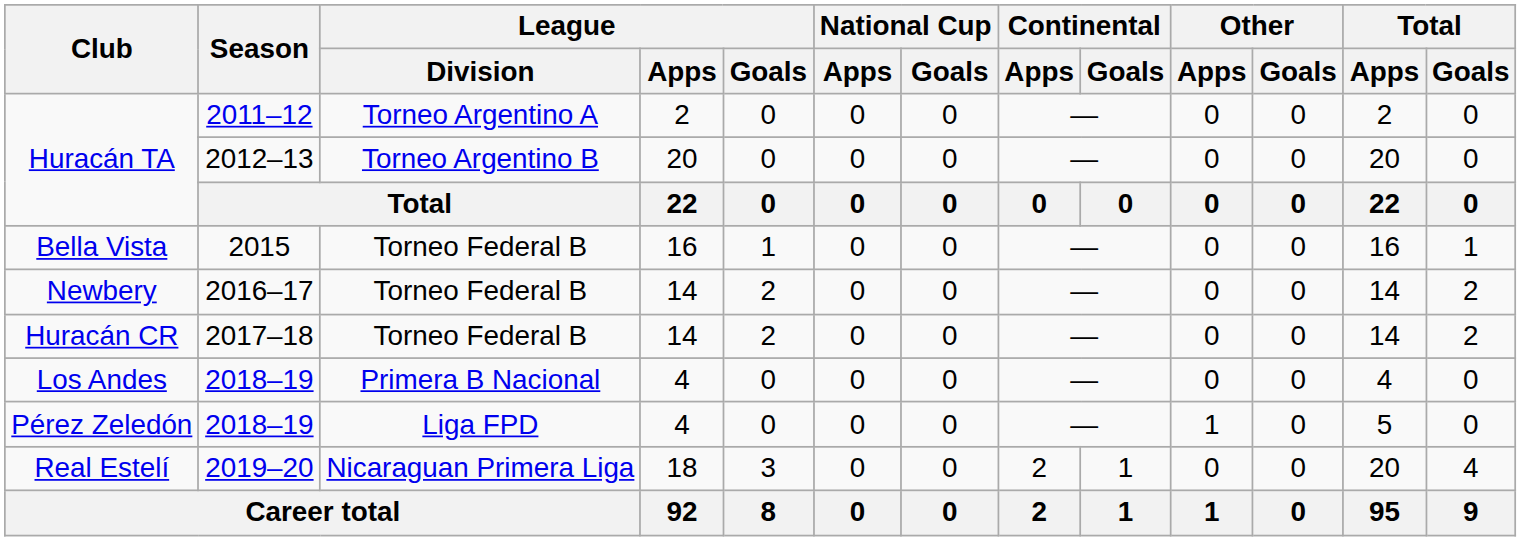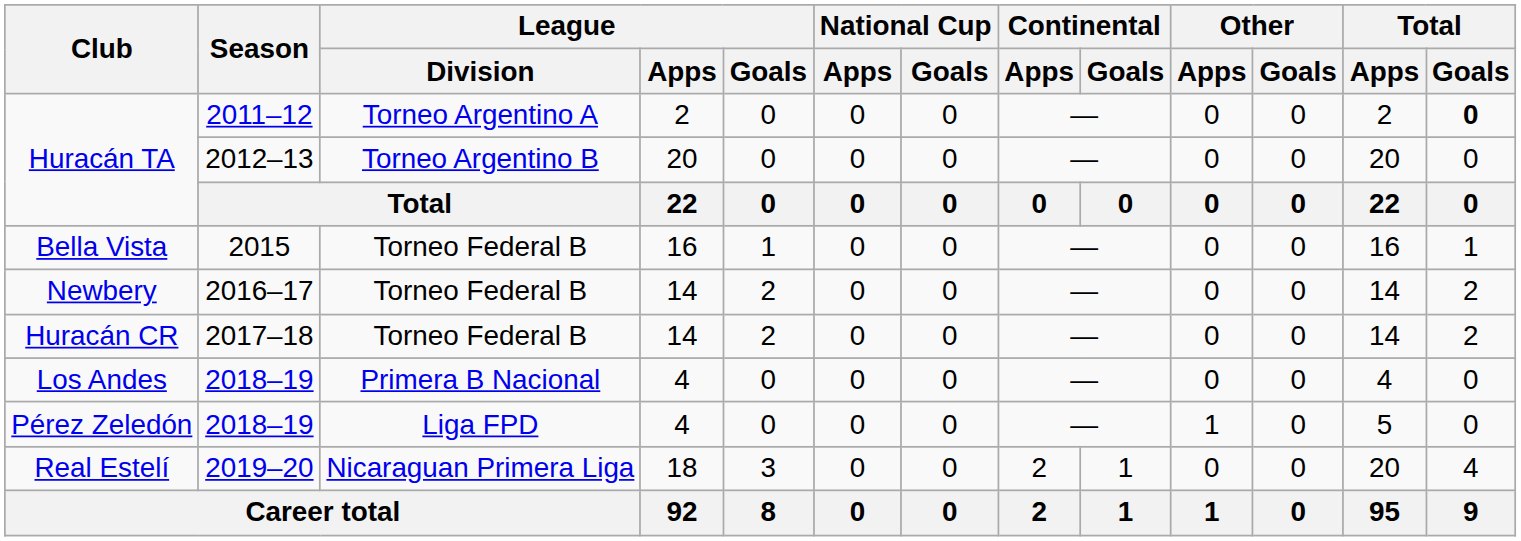(1471, 114) normal -> (1471, 114) bold
